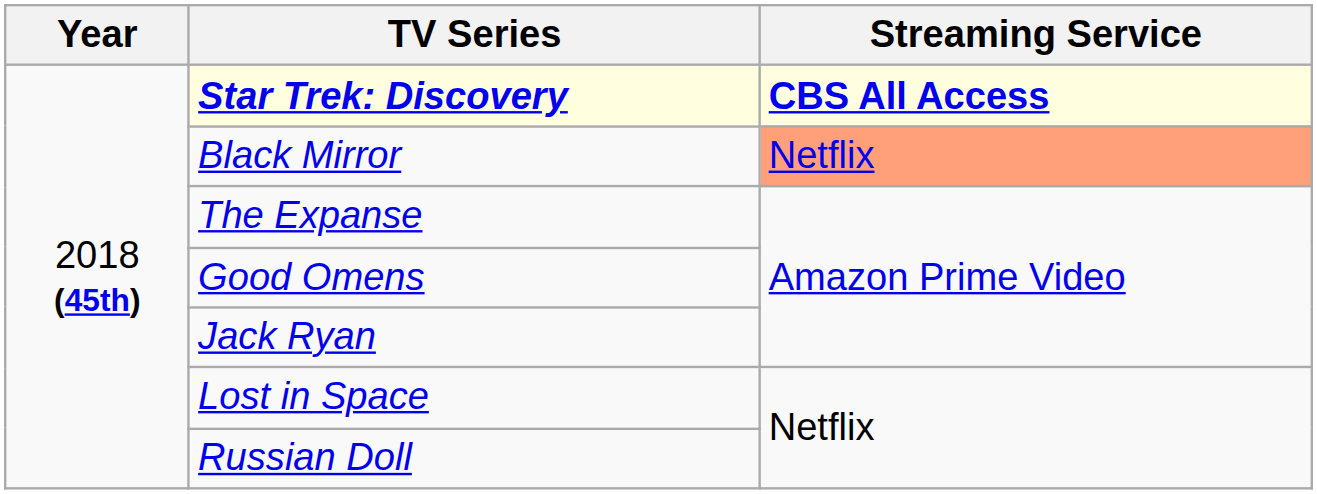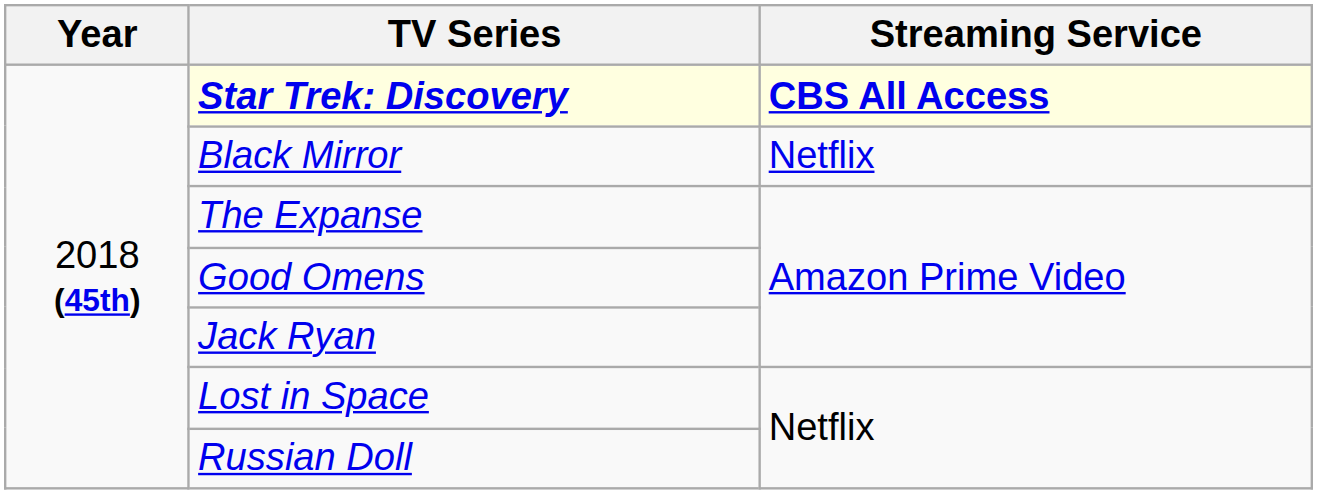(822, 155) lightsalmon background -> (822, 155) no background
